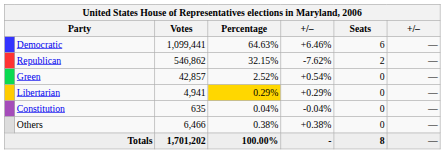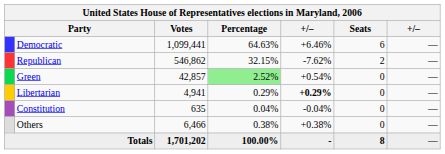(266, 76) no background -> (266, 76) lightgreen background
(266, 92) gold background -> (266, 92) no background
(316, 92) normal -> (315, 92) bold
